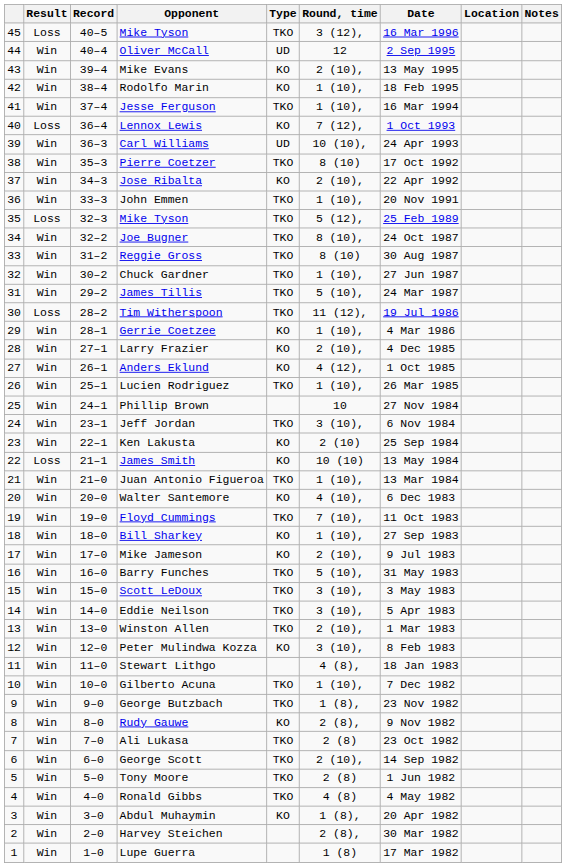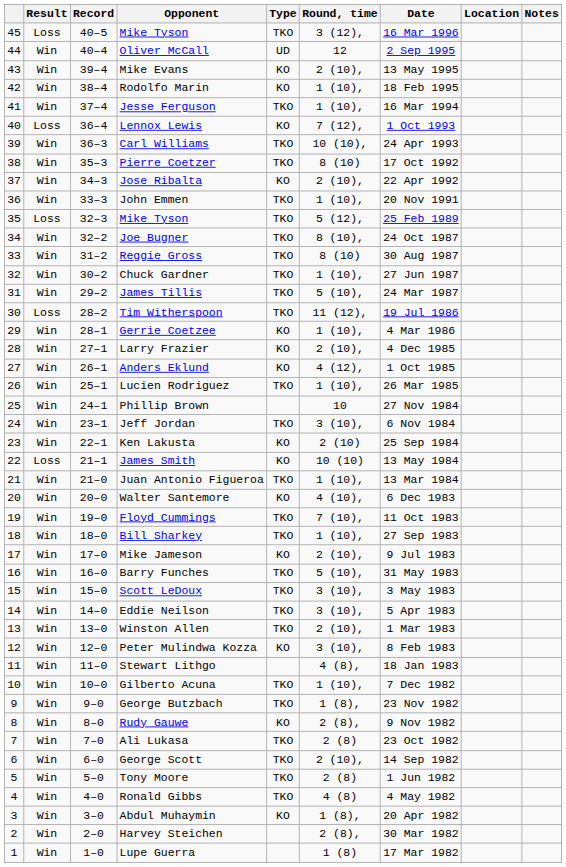(283, 144) UD -> (283, 144) TKO
(283, 536) KO -> (283, 536) TKO
